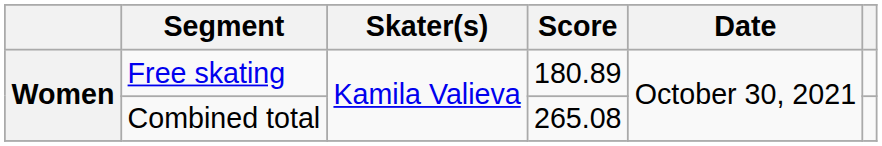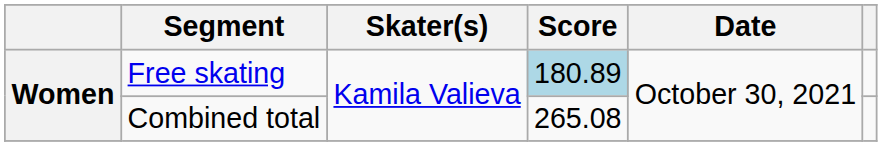(578, 72) no background -> (578, 72) lightblue background
